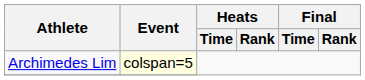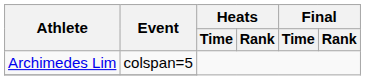(158, 63) lightyellow background -> (158, 63) no background
